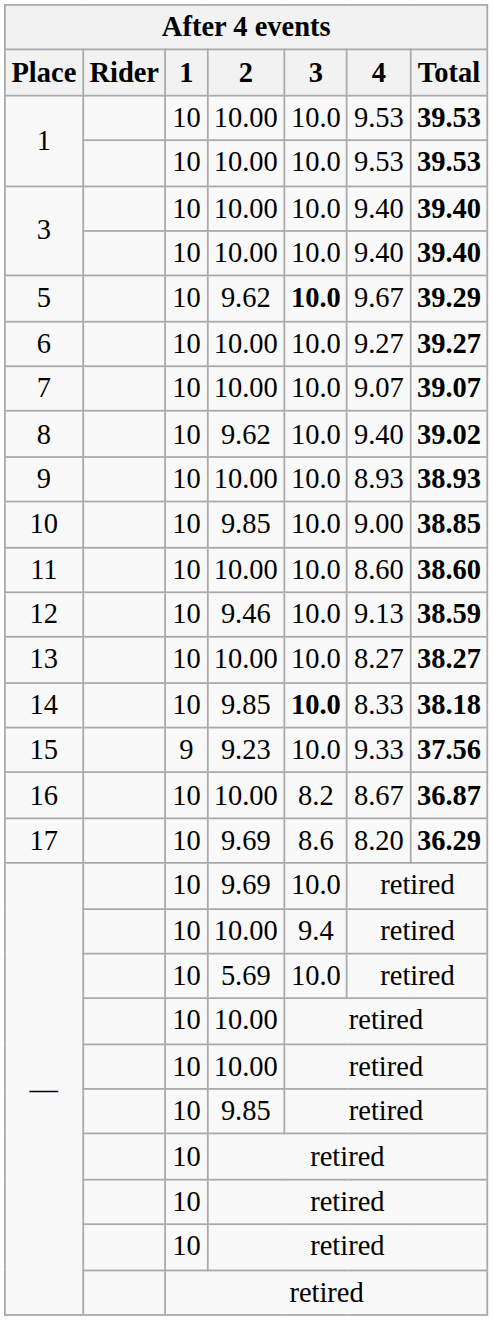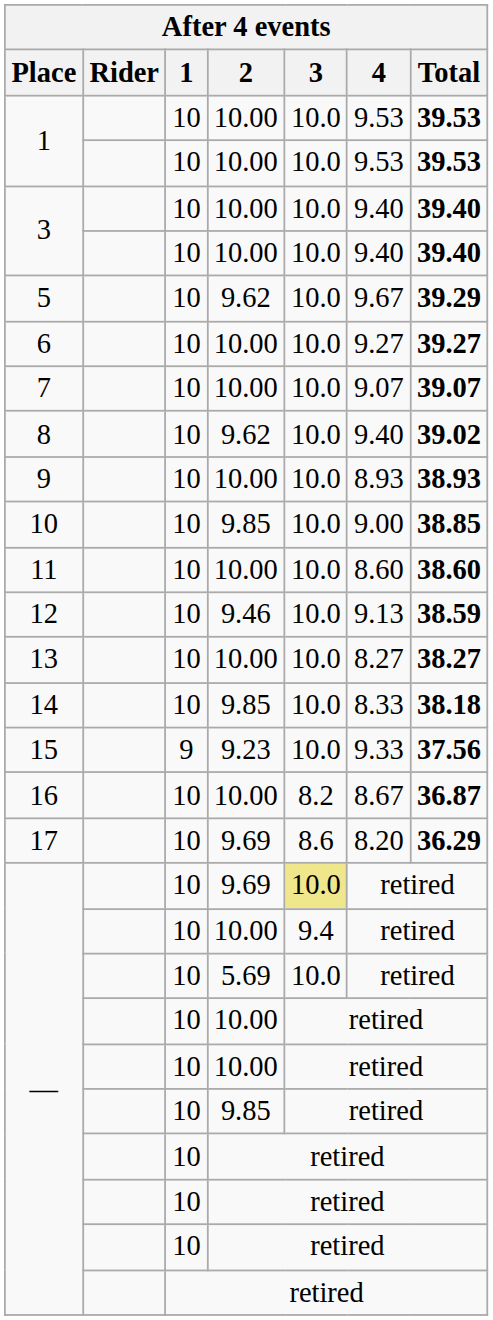(316, 298) bold -> (316, 298) normal
(316, 704) bold -> (316, 704) normal
(316, 885) no background -> (316, 885) khaki background
